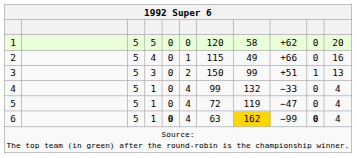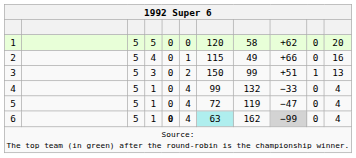(215, 119) no background -> (215, 119) paleturquoise background
(252, 119) gold background -> (252, 119) no background
(289, 119) no background -> (289, 119) lightgrey background
(316, 119) bold -> (316, 119) normal
